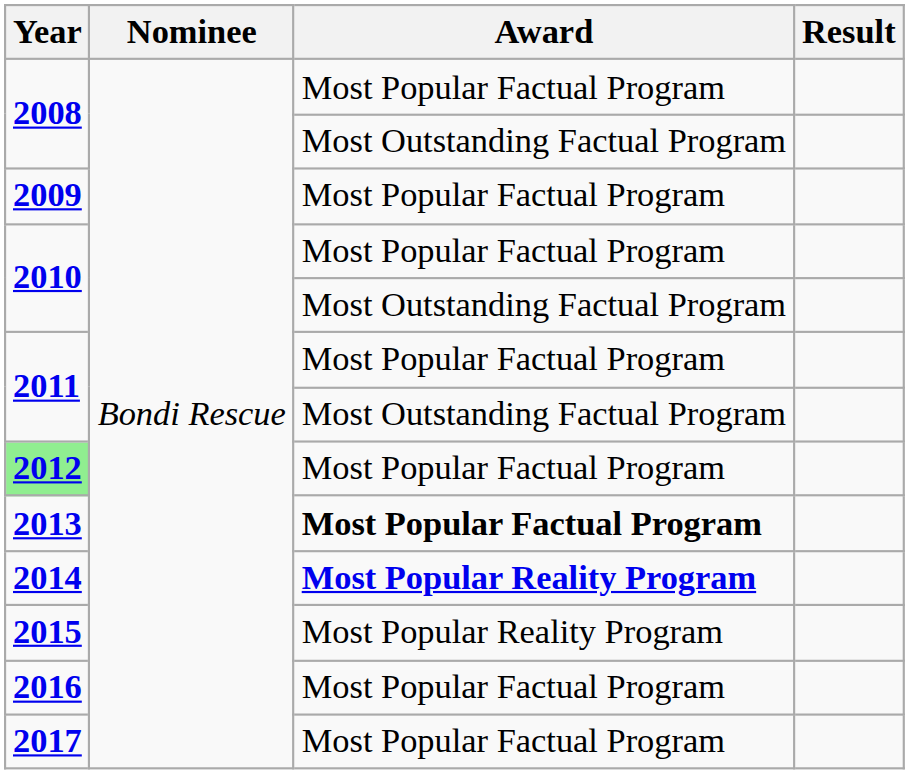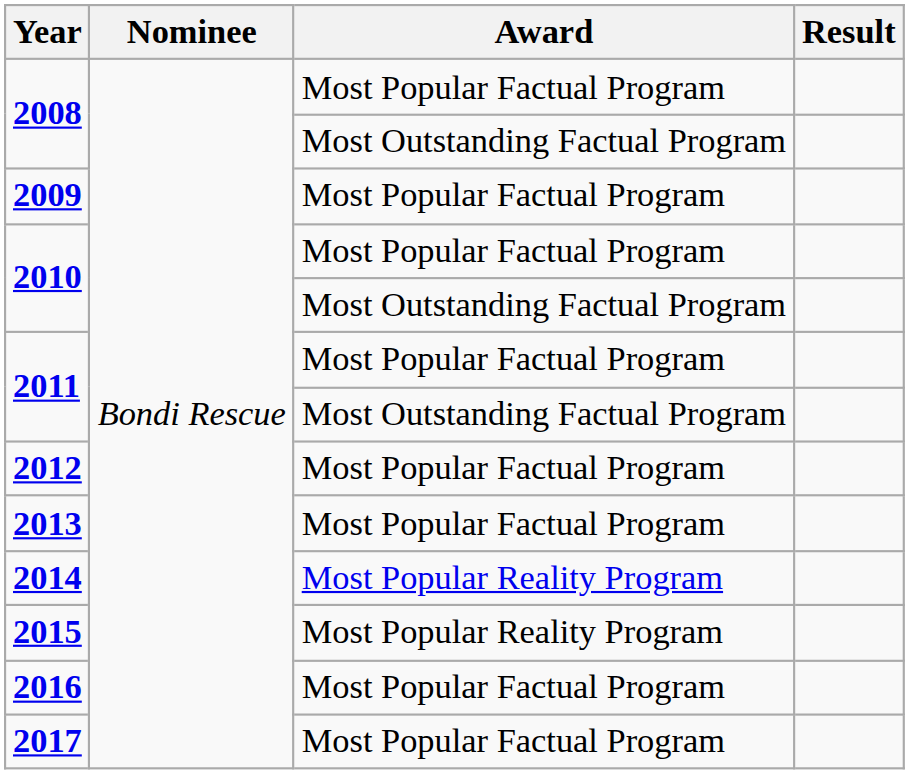(47, 468) lightgreen background -> (47, 468) no background
(532, 522) bold -> (513, 522) normal
(529, 577) bold -> (512, 577) normal
